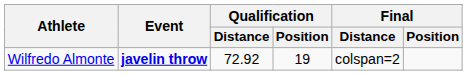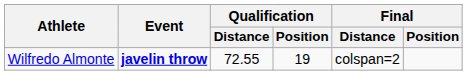(242, 59) 72.92 -> (242, 59) 72.55
